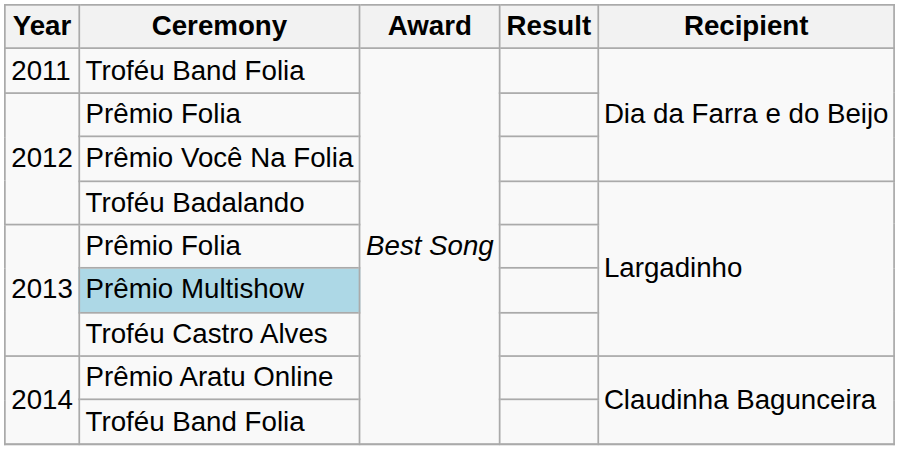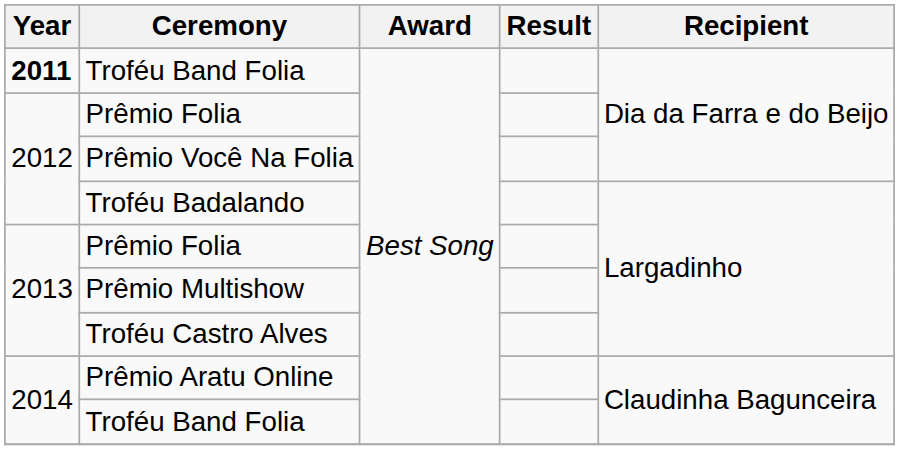(41, 70) normal -> (41, 70) bold
(195, 289) lightblue background -> (195, 289) no background
